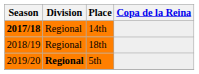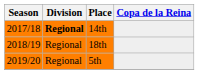(23, 28) bold -> (23, 28) normal
(63, 28) normal -> (64, 28) bold
(64, 61) bold -> (63, 61) normal
